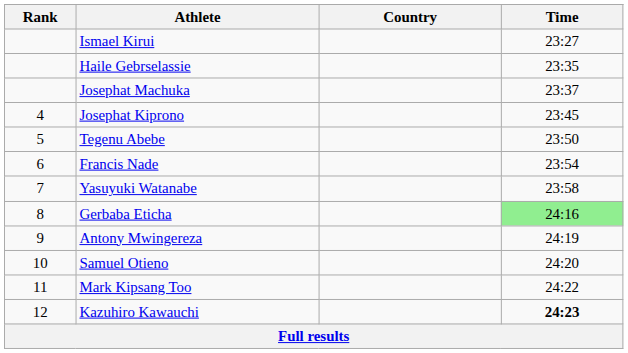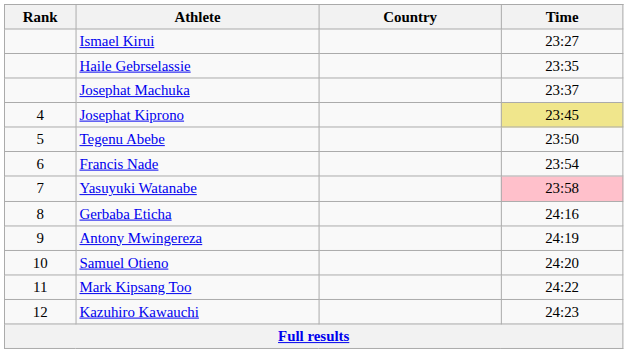(562, 115) no background -> (562, 115) khaki background
(562, 188) no background -> (562, 188) pink background
(562, 213) lightgreen background -> (562, 213) no background
(562, 311) bold -> (562, 311) normal
